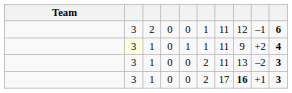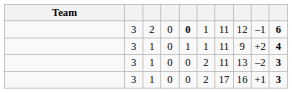(188, 29) normal -> (188, 29) bold
(134, 46) lightyellow background -> (134, 46) no background
(242, 79) bold -> (242, 79) normal
